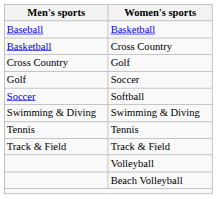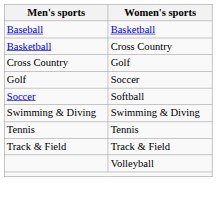- row: (147, 180)
